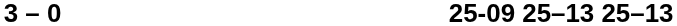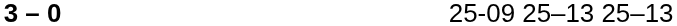(561, 13) bold -> (561, 13) normal
